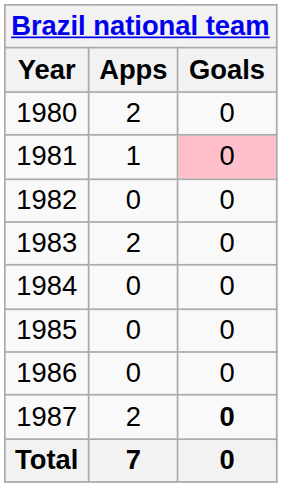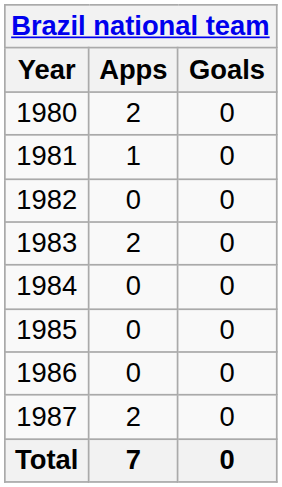(227, 156) pink background -> (227, 156) no background
(227, 416) bold -> (227, 416) normal
